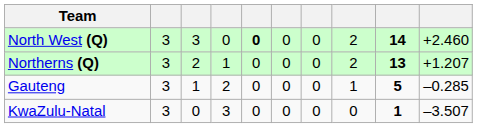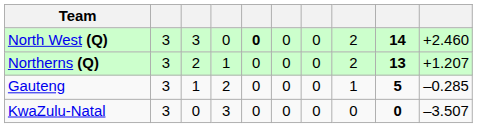(398, 110) 1 -> (398, 110) 0
